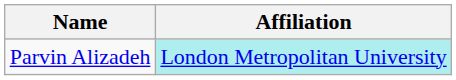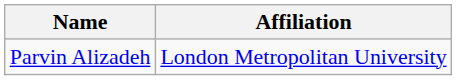(304, 56) paleturquoise background -> (304, 56) no background
